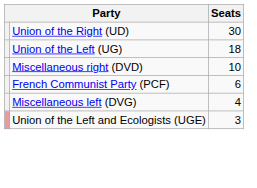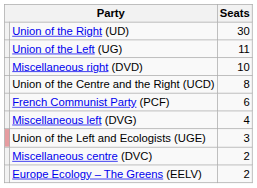(235, 49) 18 -> (244, 49) 11
+ row: (113, 85)
+ row: (82, 156)
+ row: (107, 174)
